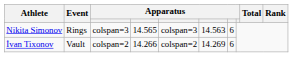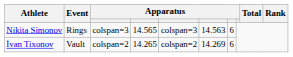(145, 45) 14.266 -> (145, 45) 14.265
